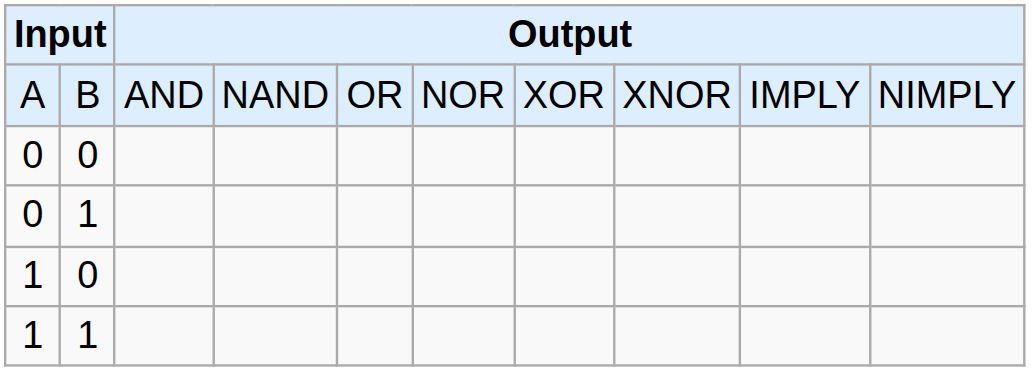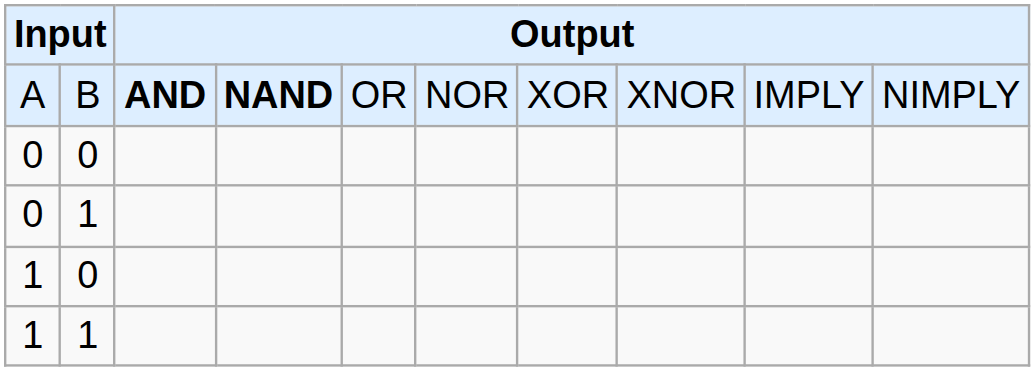(164, 94) normal -> (165, 94) bold
(275, 94) normal -> (278, 94) bold
